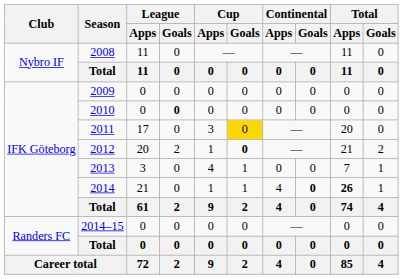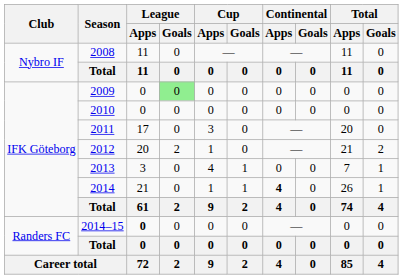(177, 91) no background -> (177, 91) lightgreen background
(177, 110) bold -> (177, 110) normal
(245, 129) gold background -> (245, 129) no background
(245, 149) bold -> (245, 149) normal
(279, 187) normal -> (279, 187) bold
(313, 187) bold -> (313, 187) normal
(347, 187) bold -> (347, 187) normal
(143, 226) normal -> (143, 226) bold
